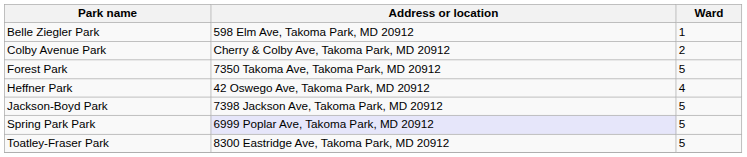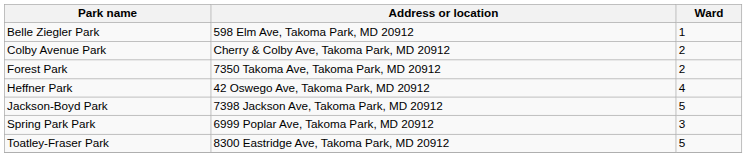(682, 69) 5 -> (682, 69) 2
(324, 124) lavender background -> (324, 124) no background
(682, 124) 5 -> (682, 124) 3
